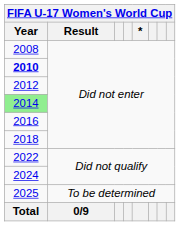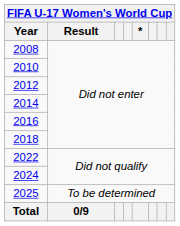(26, 67) bold -> (26, 67) normal
(26, 103) lightgreen background -> (26, 103) no background
